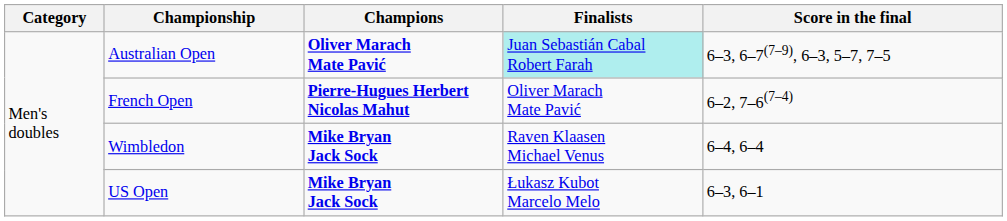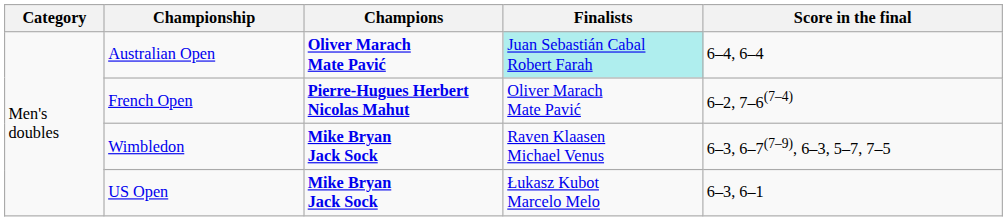(799, 54) 6–3, 6–7(7–9), 6–3, 5–7, 7–5 -> (735, 54) 6–4, 6–4
(735, 146) 6–4, 6–4 -> (799, 146) 6–3, 6–7(7–9), 6–3, 5–7, 7–5
